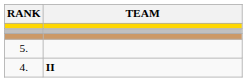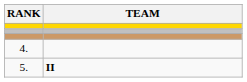(24, 49) 5. -> (24, 49) 4.
(24, 67) 4. -> (24, 67) 5.
